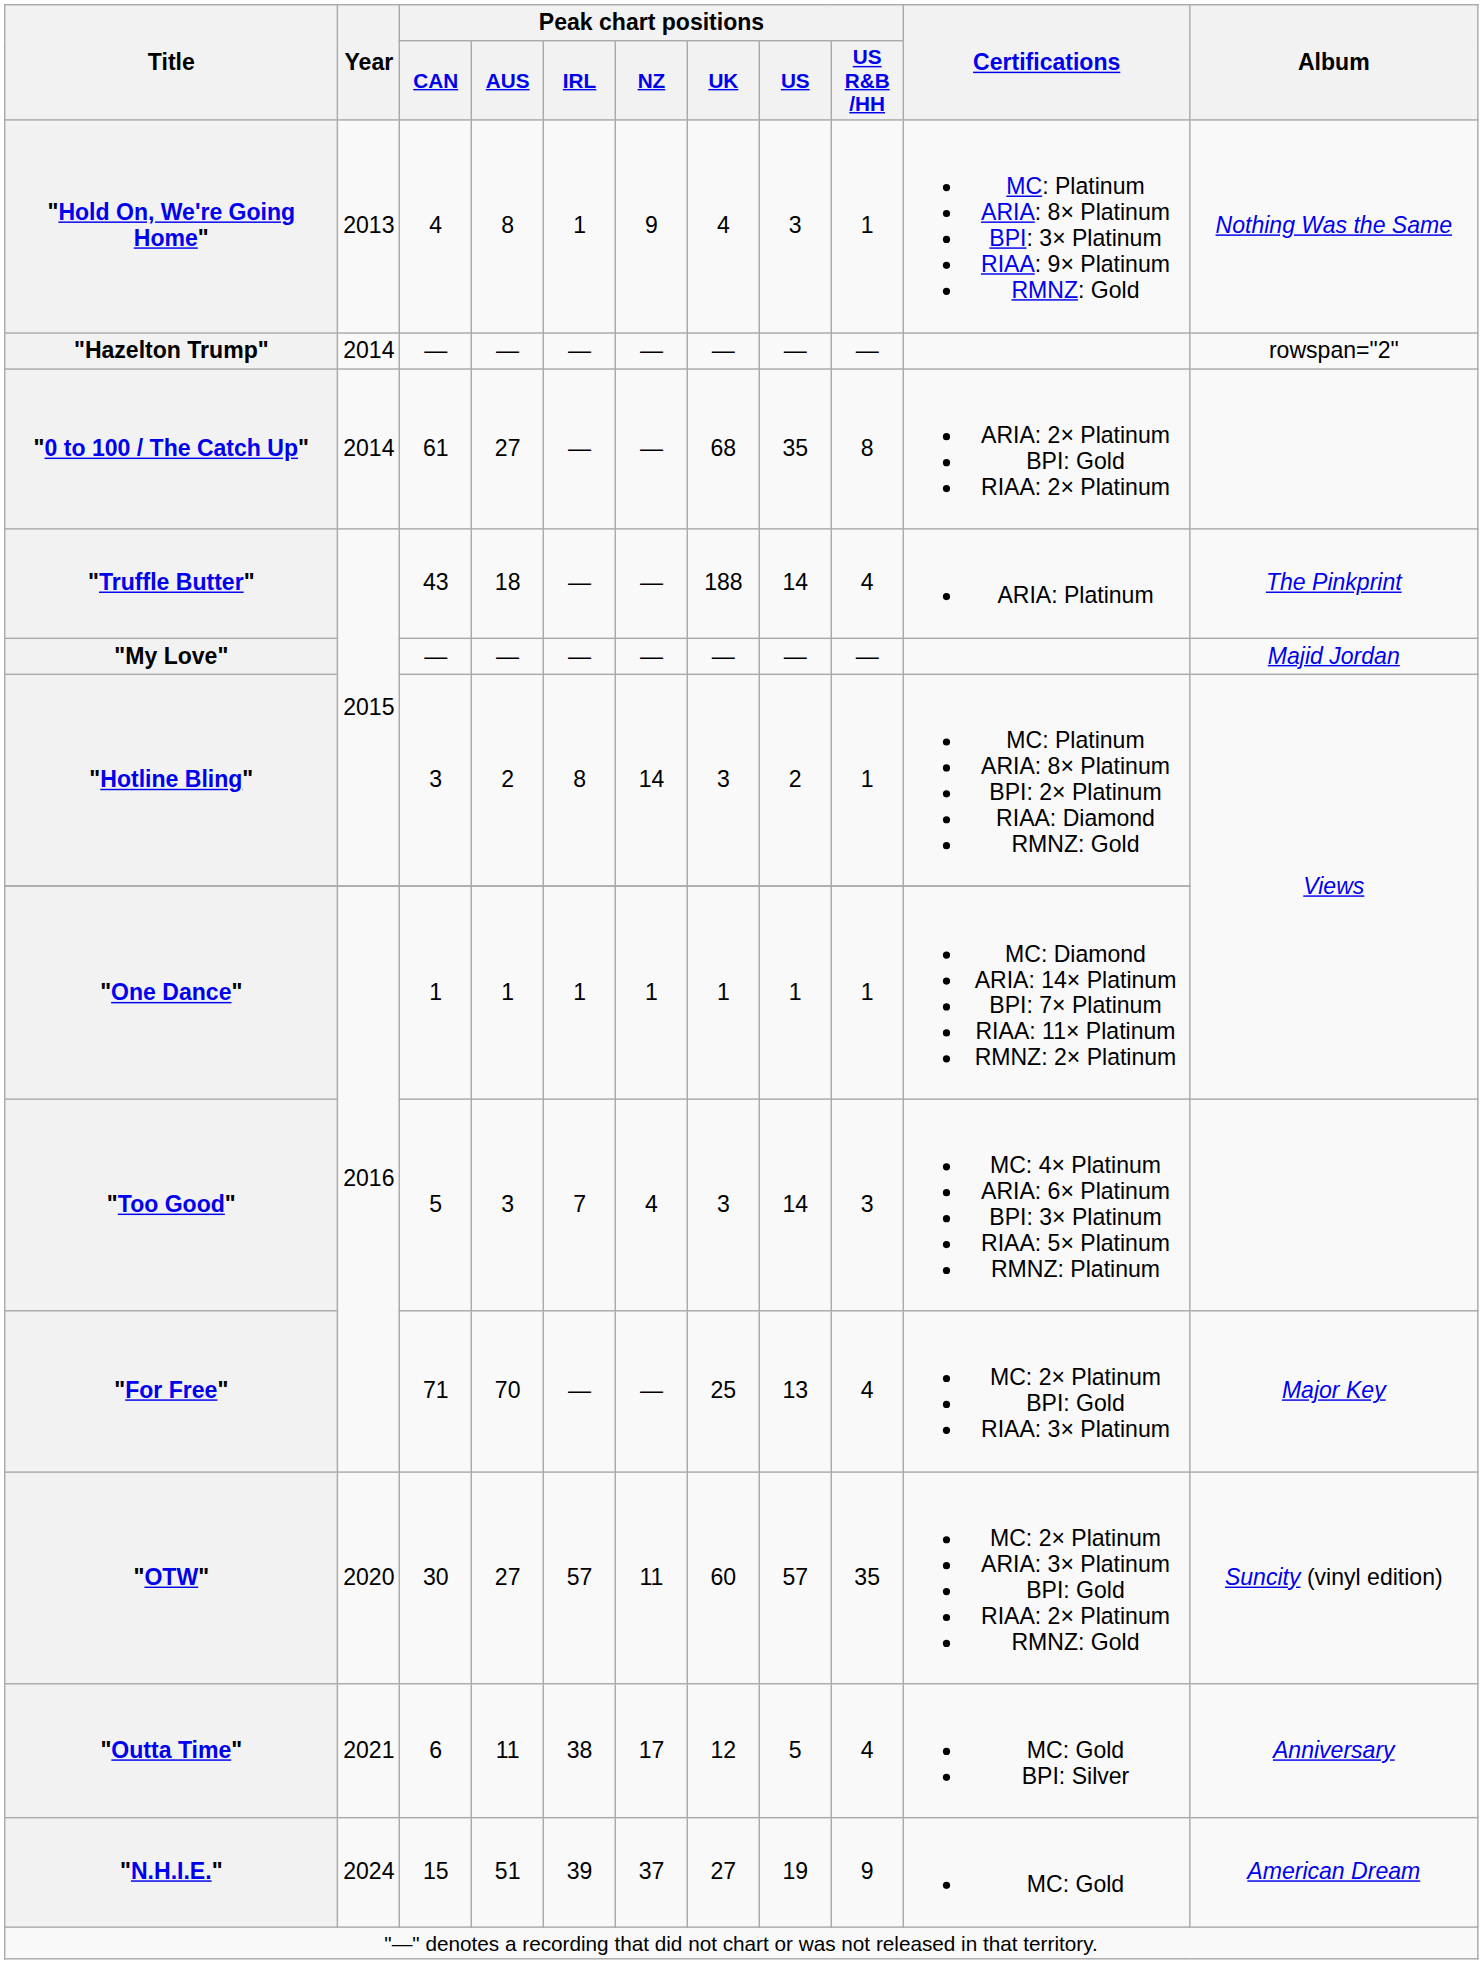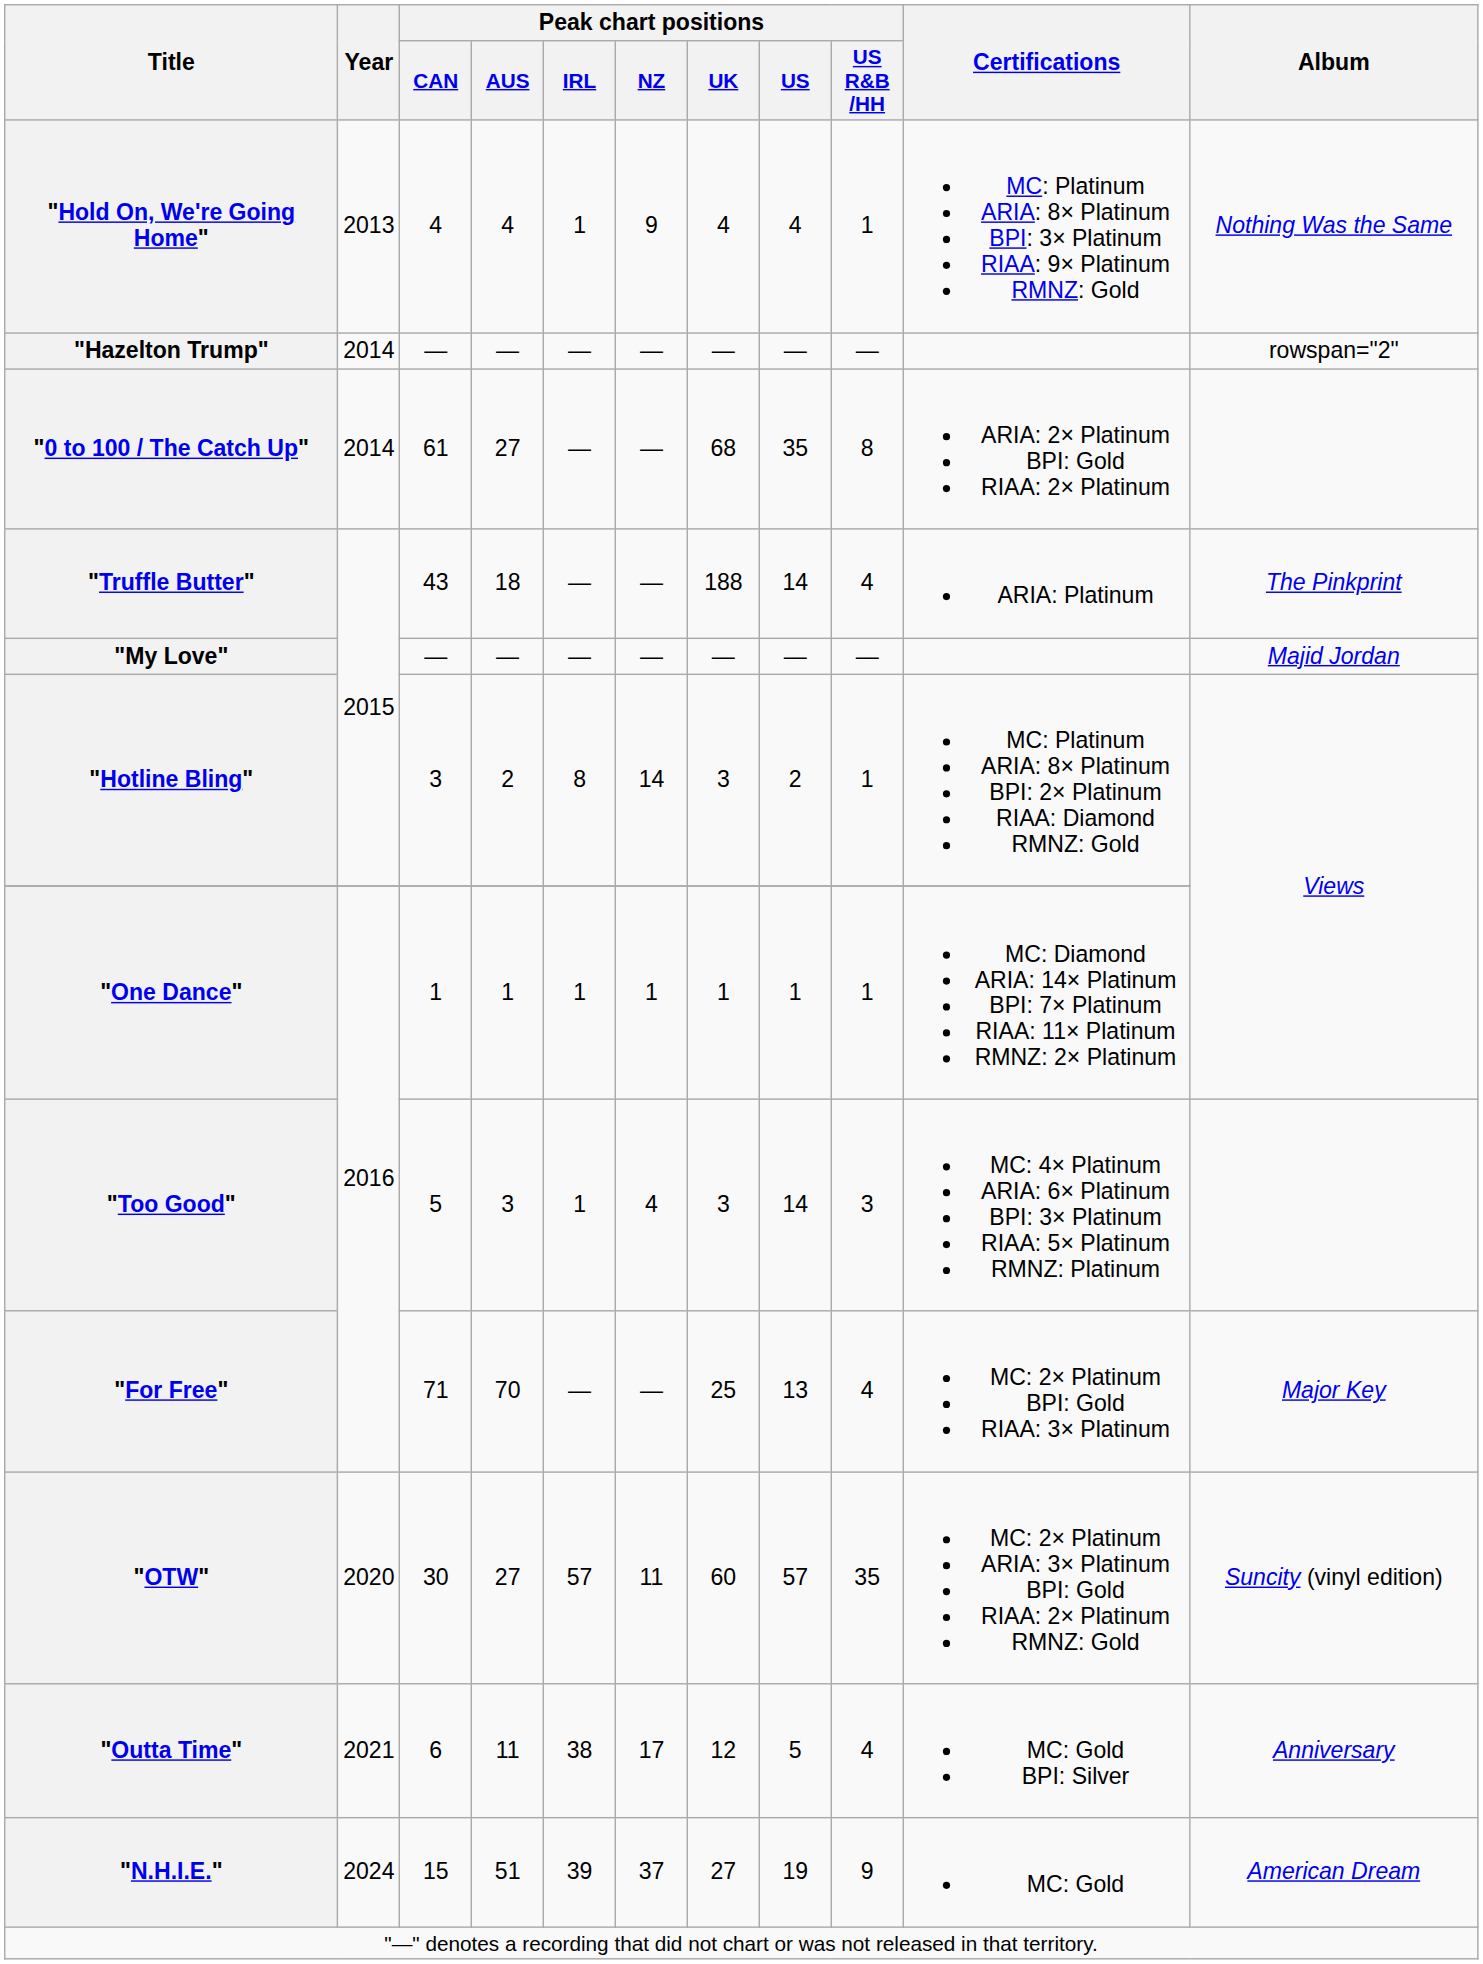(508, 225) 8 -> (508, 225) 4
(795, 225) 3 -> (795, 225) 4
(580, 1204) 7 -> (580, 1204) 1
